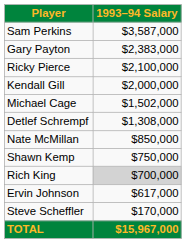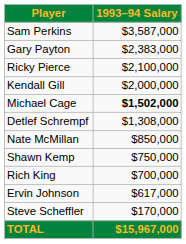(150, 103) normal -> (150, 103) bold
(155, 175) lightgrey background -> (155, 175) no background
